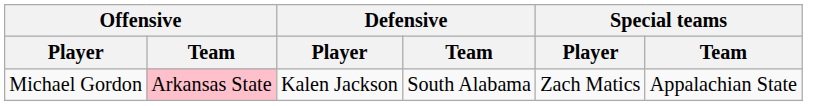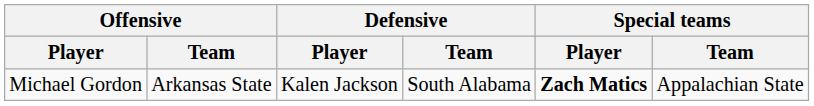(211, 84) pink background -> (211, 84) no background
(590, 84) normal -> (594, 84) bold
